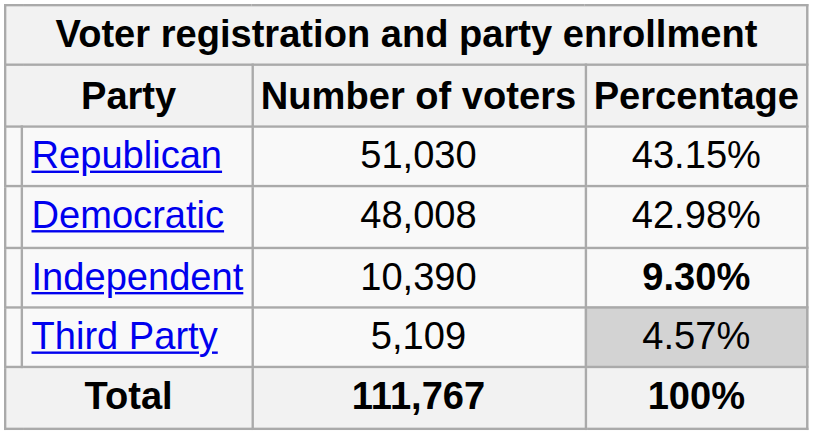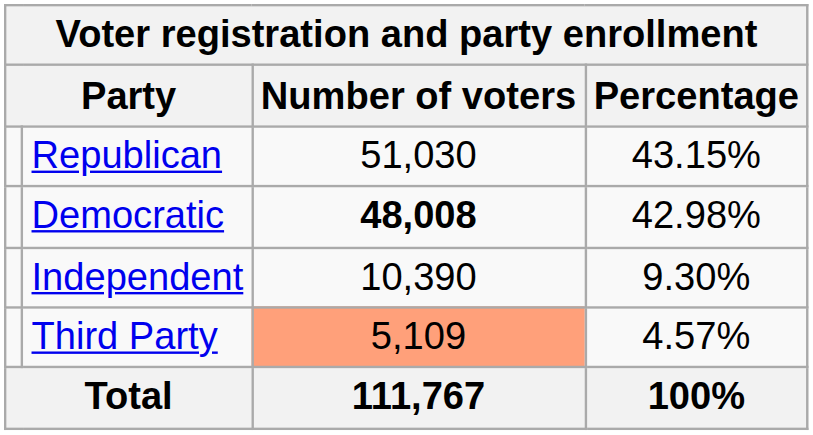(418, 215) normal -> (418, 215) bold
(696, 276) bold -> (696, 276) normal
(418, 336) no background -> (418, 336) lightsalmon background
(696, 336) lightgrey background -> (696, 336) no background
